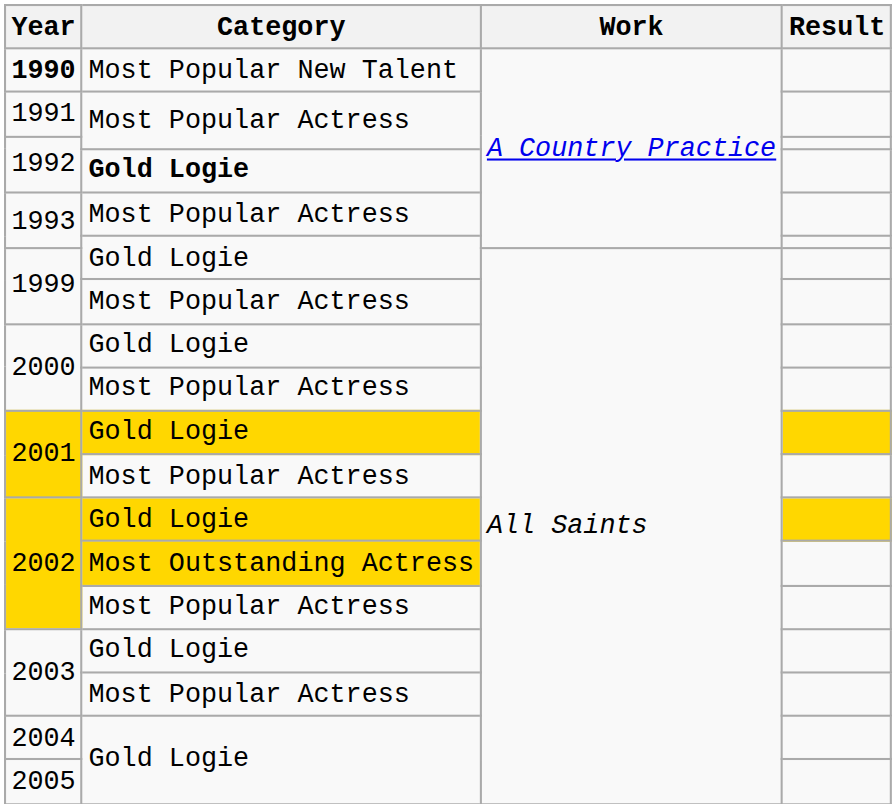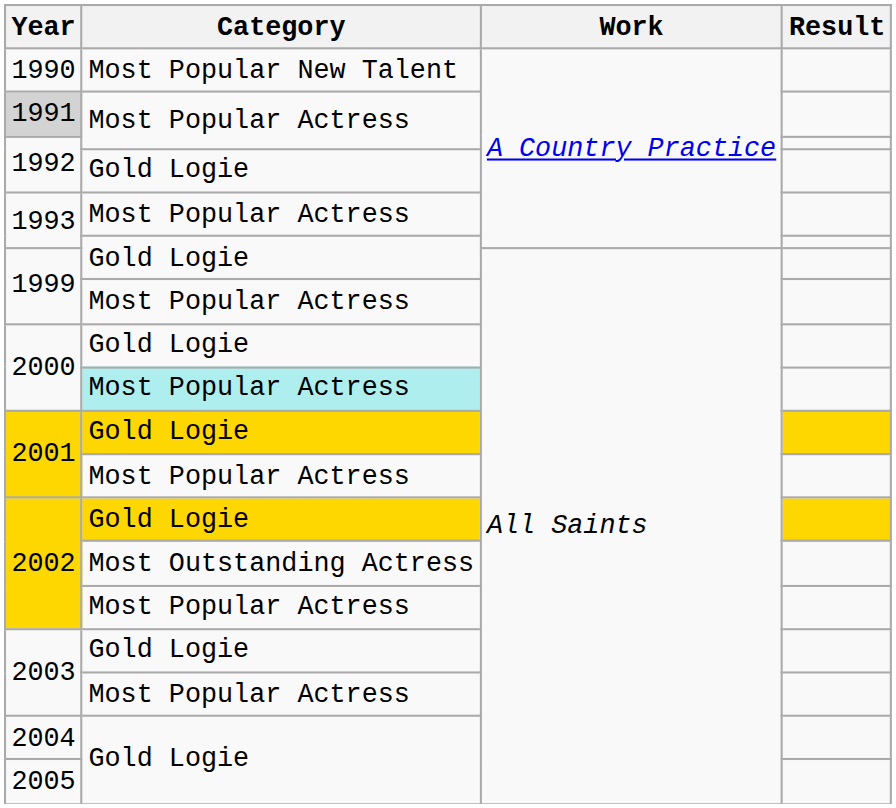(44, 70) bold -> (44, 70) normal
(44, 114) no background -> (44, 114) lightgrey background
(169, 171) bold -> (169, 171) normal
(249, 389) no background -> (249, 389) paleturquoise background
(281, 563) gold background -> (281, 563) no background
